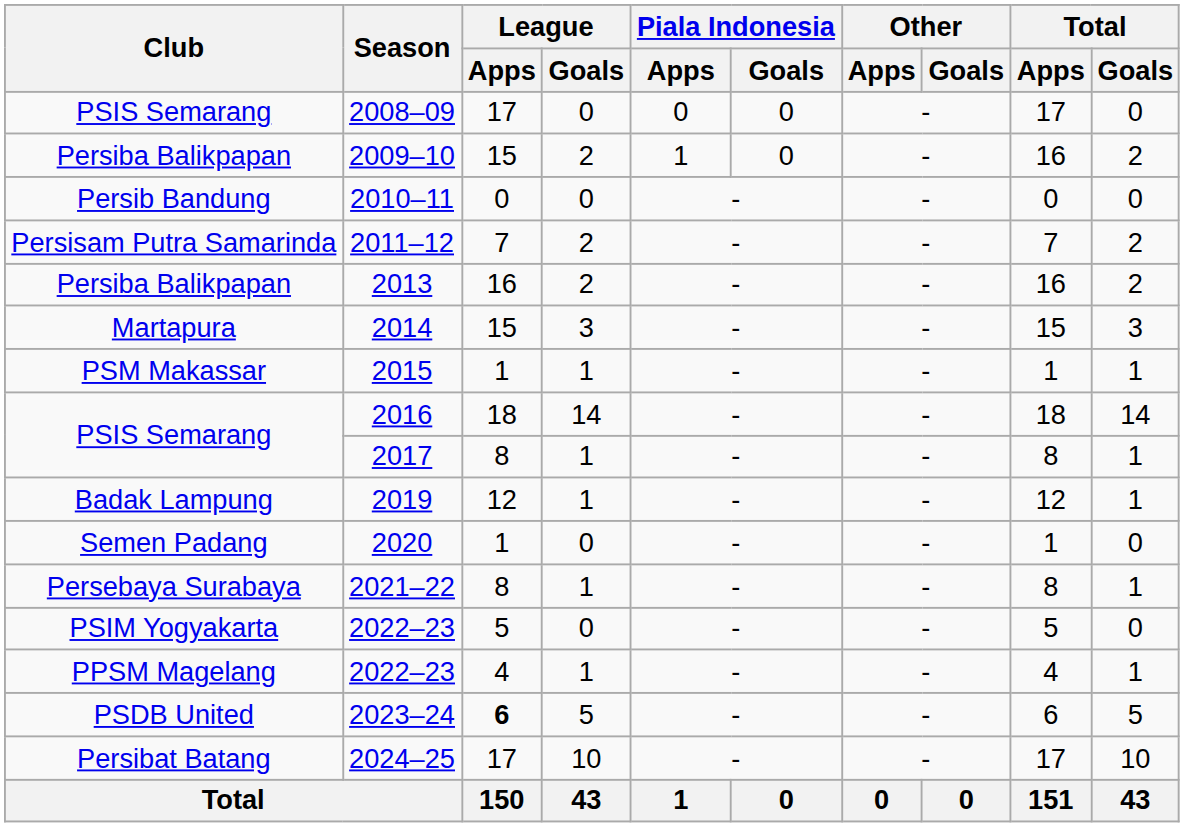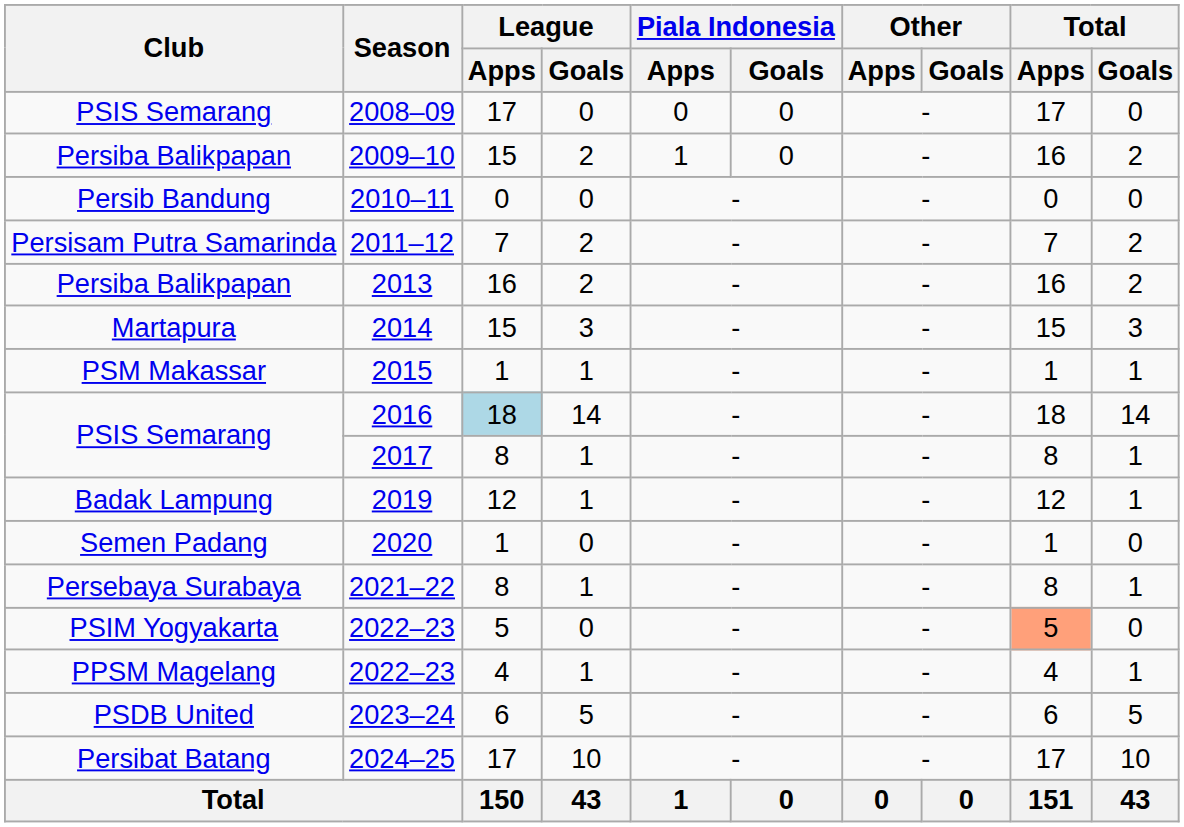(502, 414) no background -> (502, 414) lightblue background
(1051, 629) no background -> (1051, 629) lightsalmon background
(502, 715) bold -> (502, 715) normal
